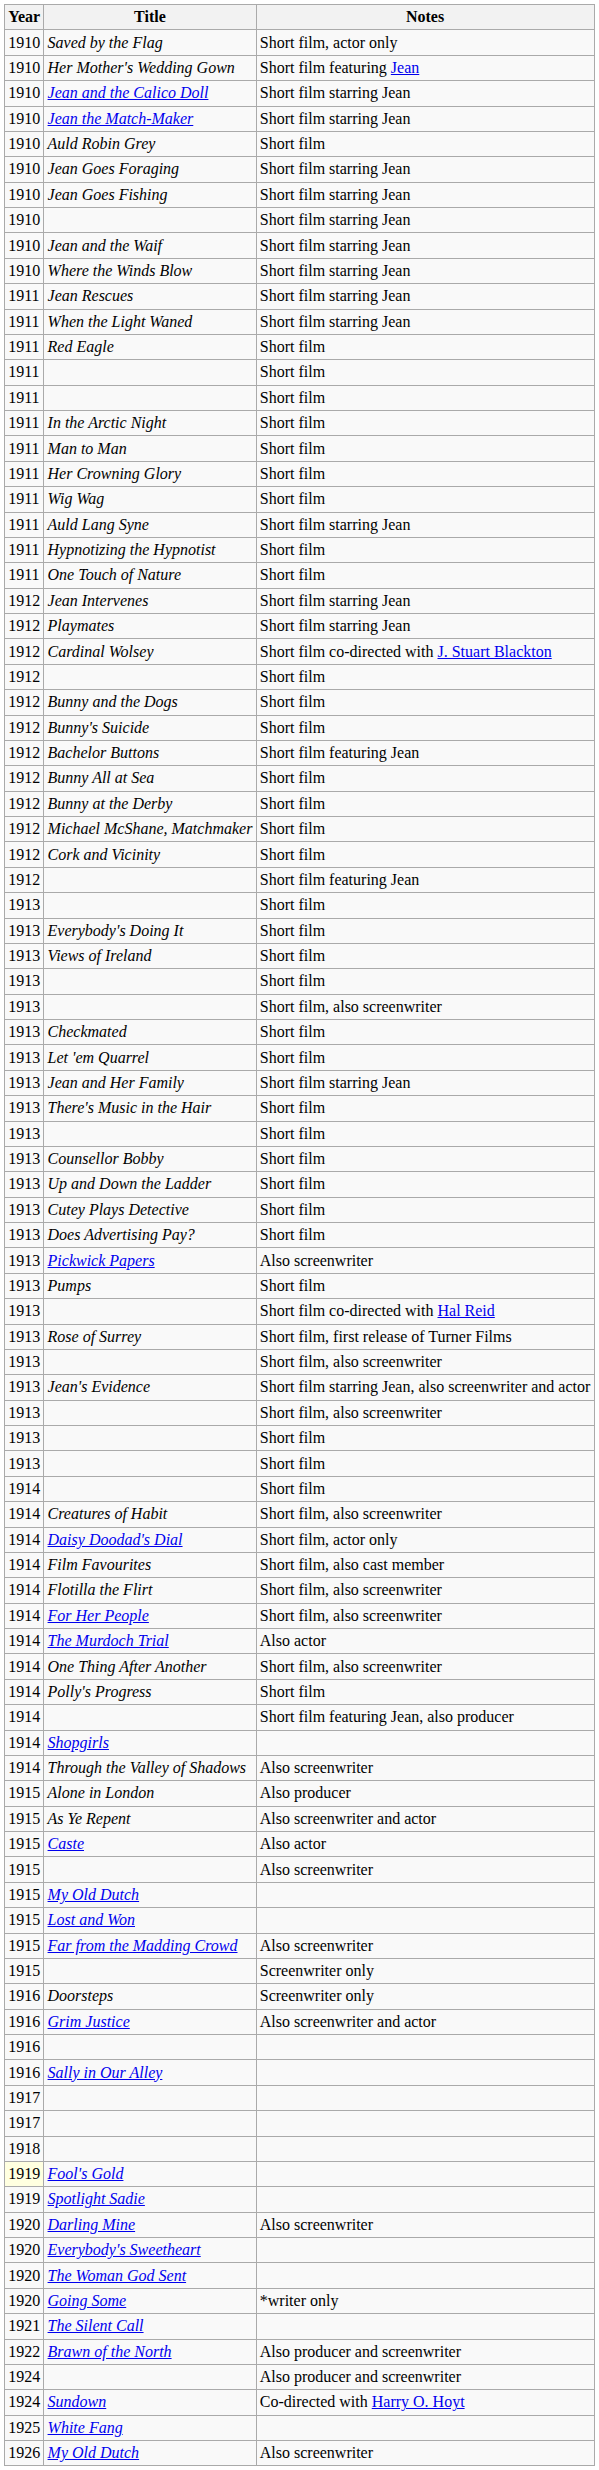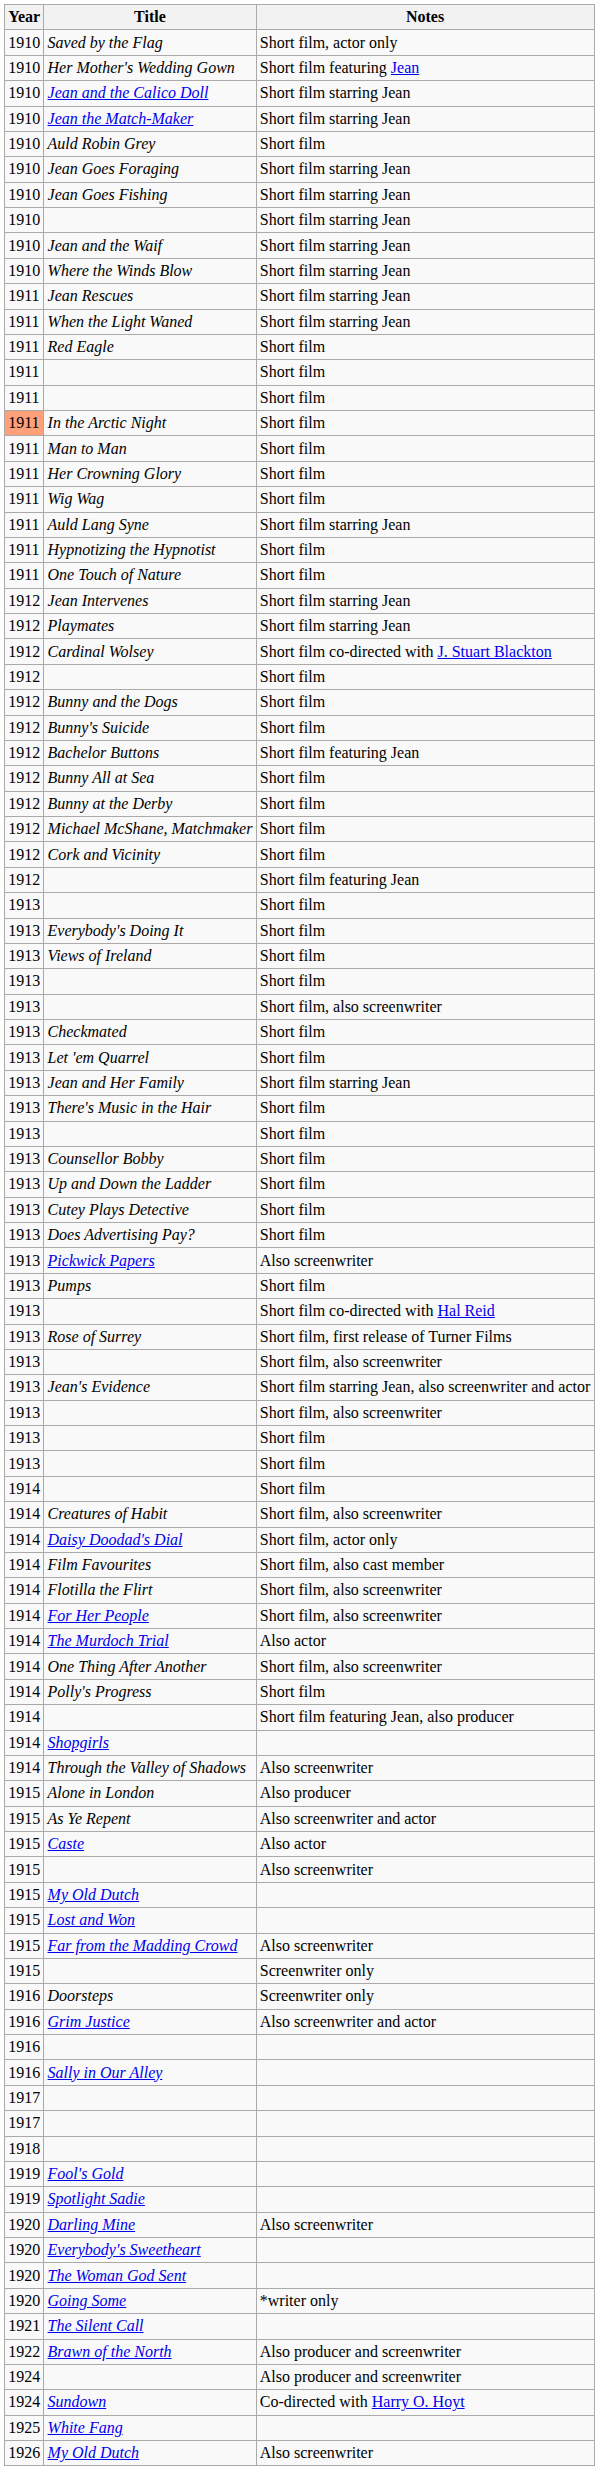(24, 423) no background -> (24, 423) lightsalmon background
(24, 2174) lightyellow background -> (24, 2174) no background
